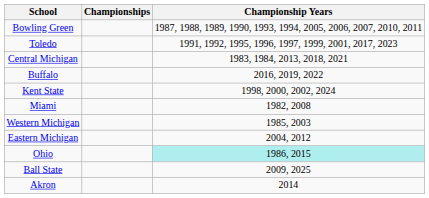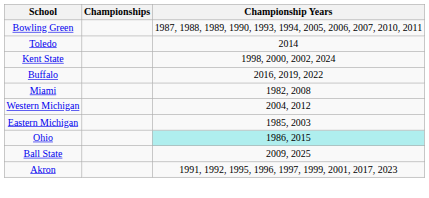(288, 43) 1991, 1992, 1995, 1996, 1997, 1999, 2001, 2017, 2023 -> (288, 43) 2014
- row: (43, 59)
rows swapped: (43, 91) <-> (43, 75)
(288, 122) 1985, 2003 -> (288, 106) 2004, 2012
(288, 138) 2004, 2012 -> (288, 122) 1985, 2003
(288, 185) 2014 -> (288, 169) 1991, 1992, 1995, 1996, 1997, 1999, 2001, 2017, 2023
